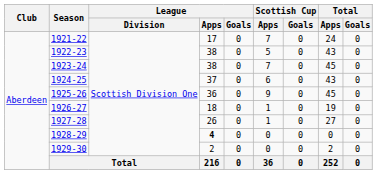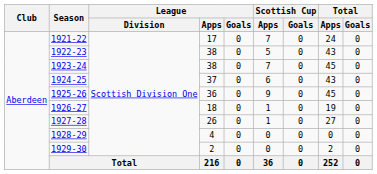(212, 135) bold -> (212, 135) normal
